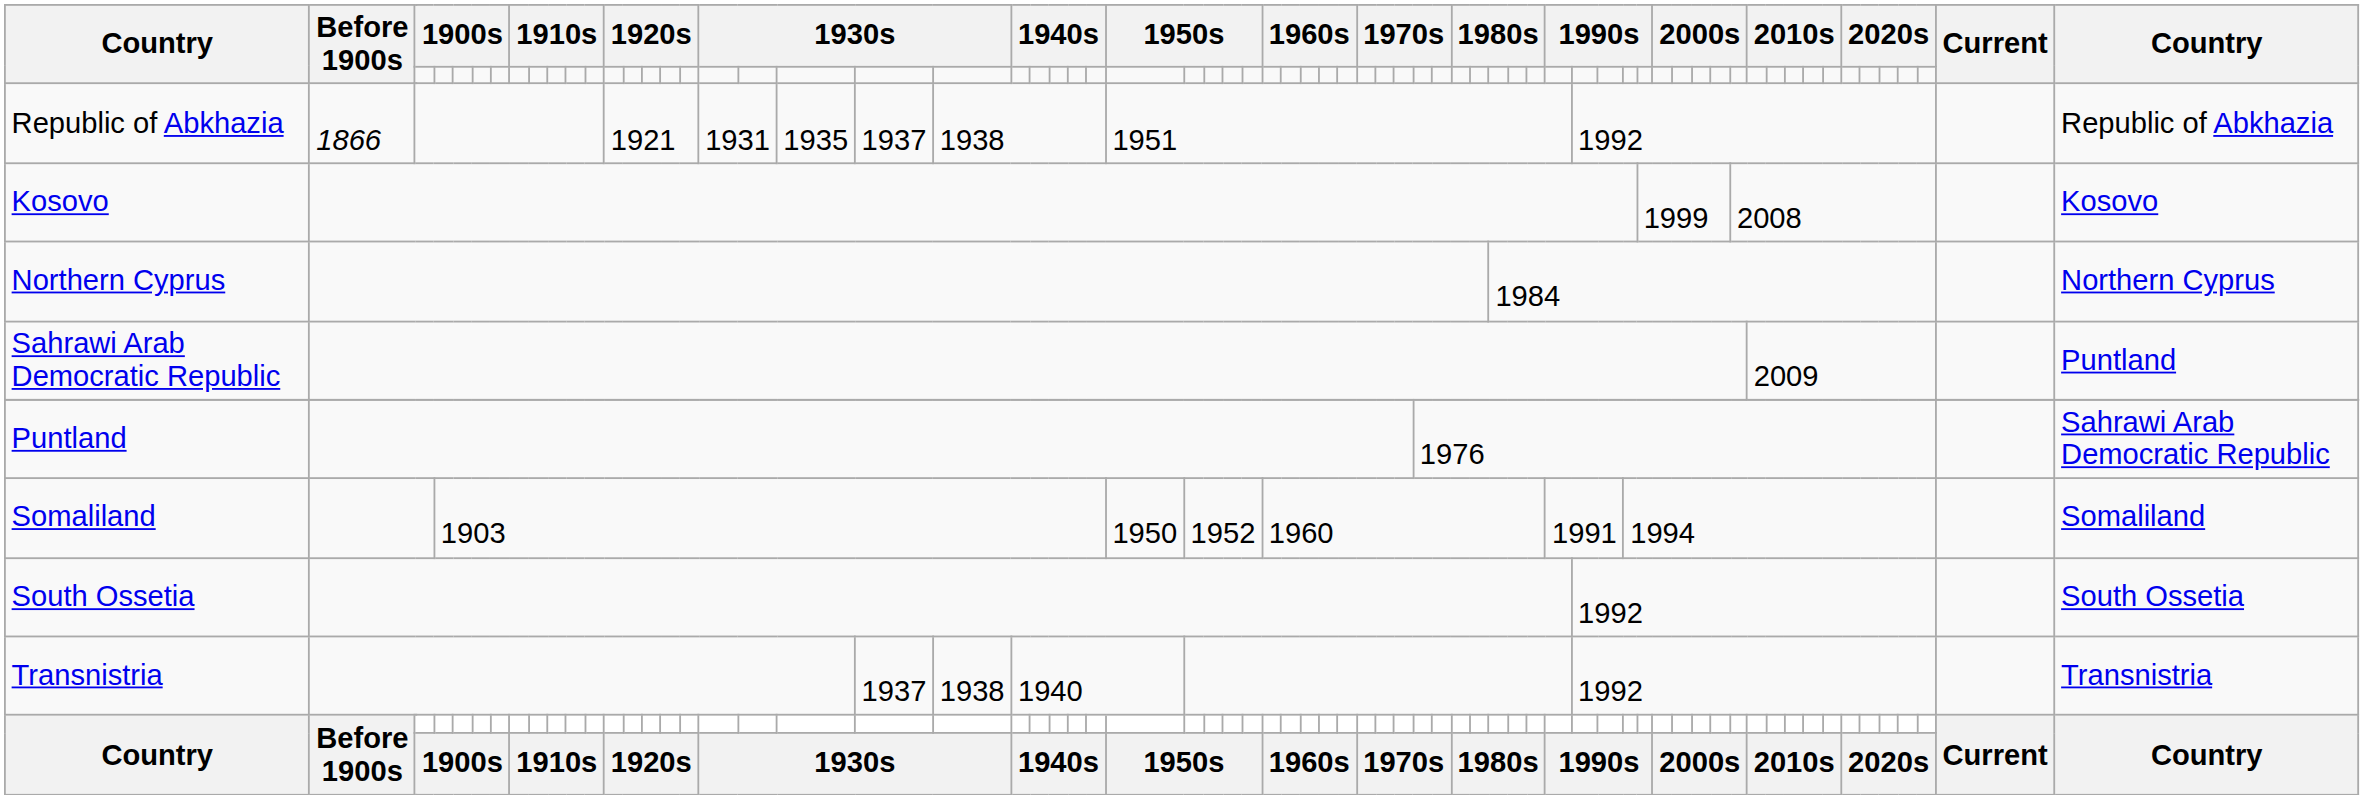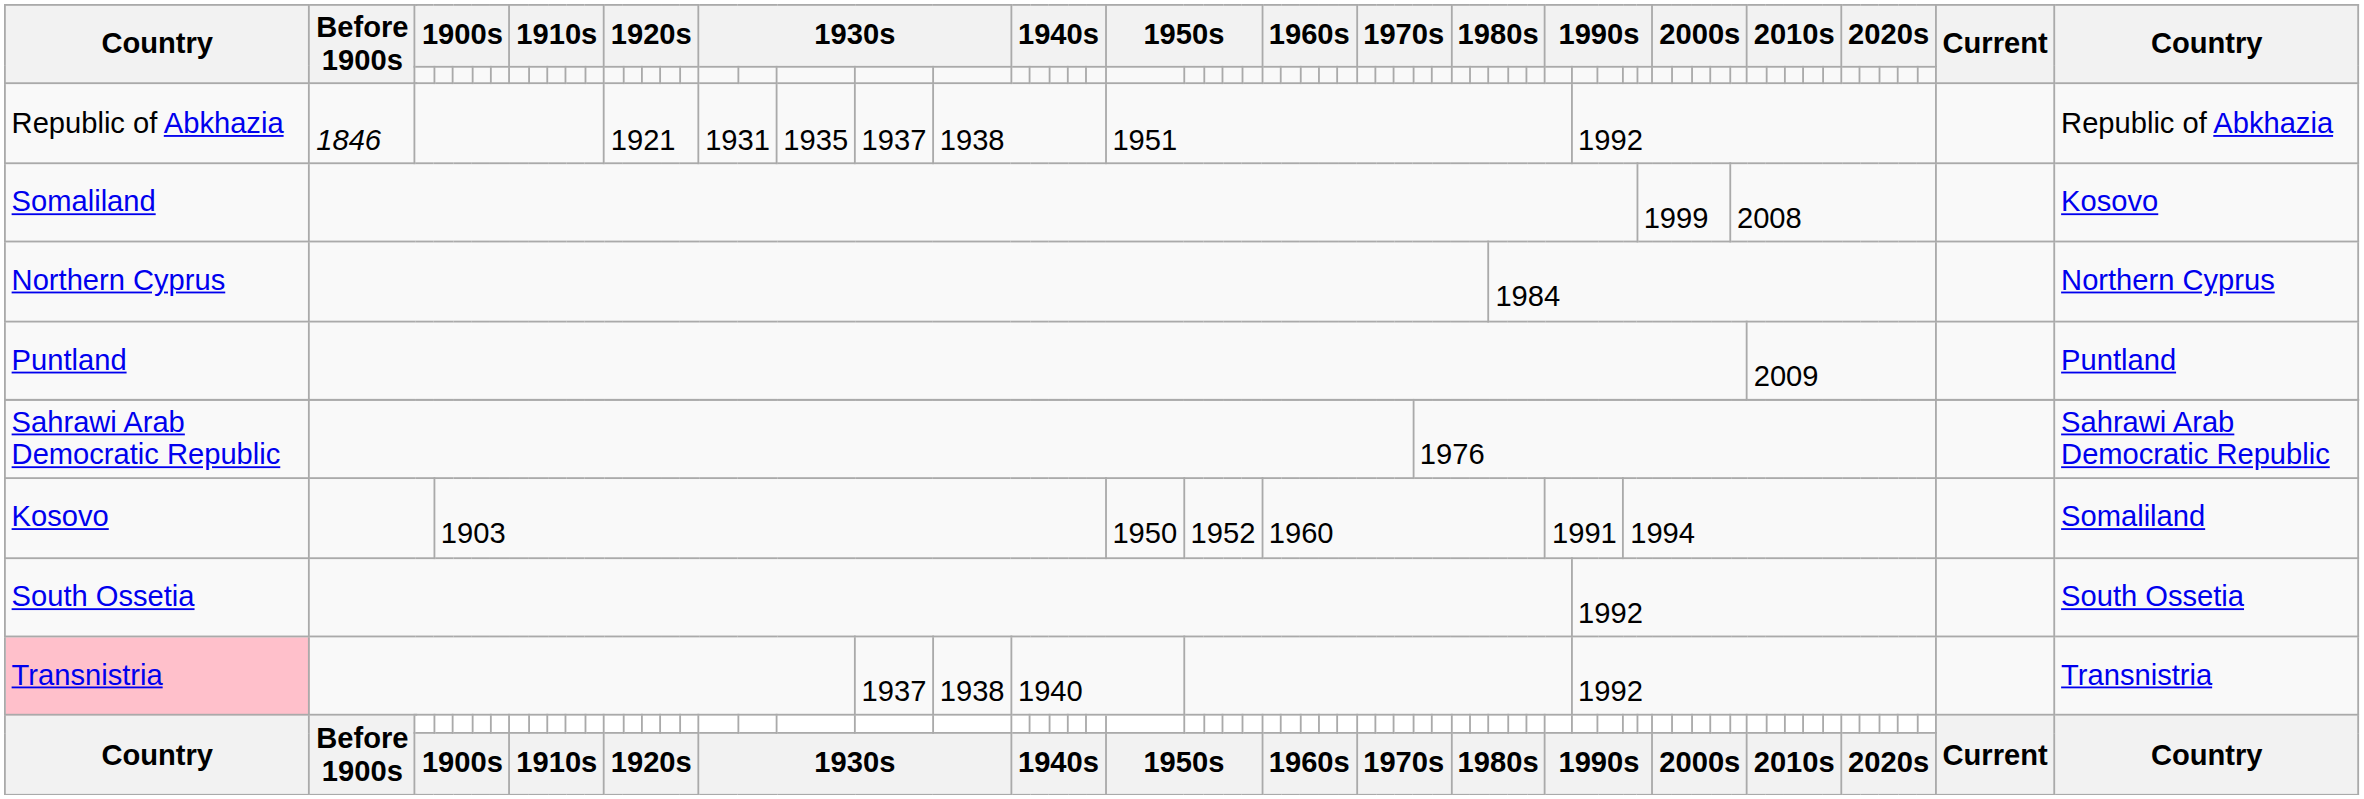(349, 139) 1866 -> (349, 139) 1846
(60, 201) Kosovo -> (84, 201) Somaliland
(146, 359) Sahrawi Arab Democratic Republic -> (69, 359) Puntland
(69, 438) Puntland -> (146, 438) Sahrawi Arab Democratic Republic
(84, 517) Somaliland -> (60, 517) Kosovo
(87, 675) no background -> (87, 675) pink background
